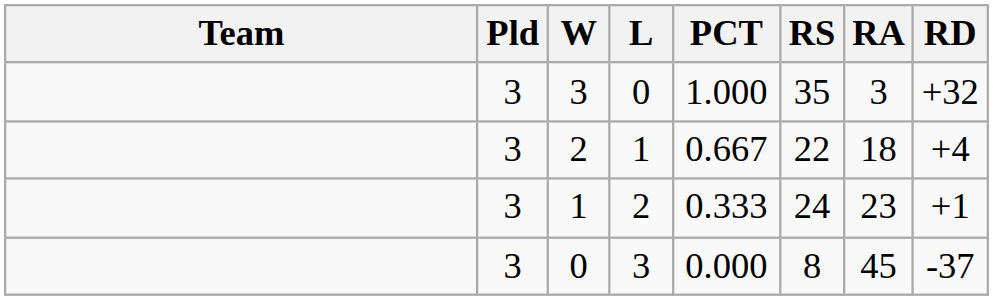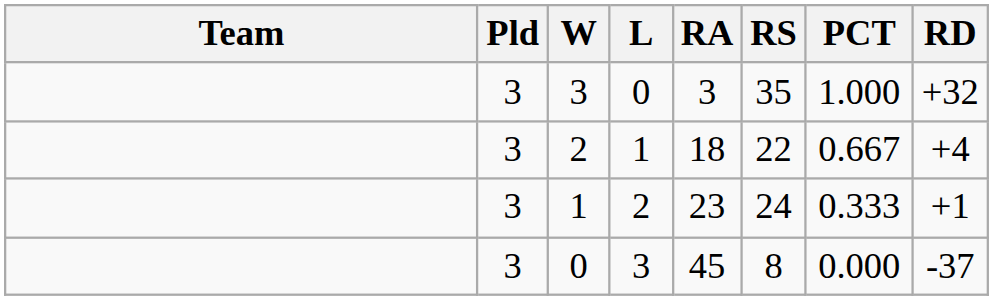columns swapped: (726, 33) <-> (879, 33)
